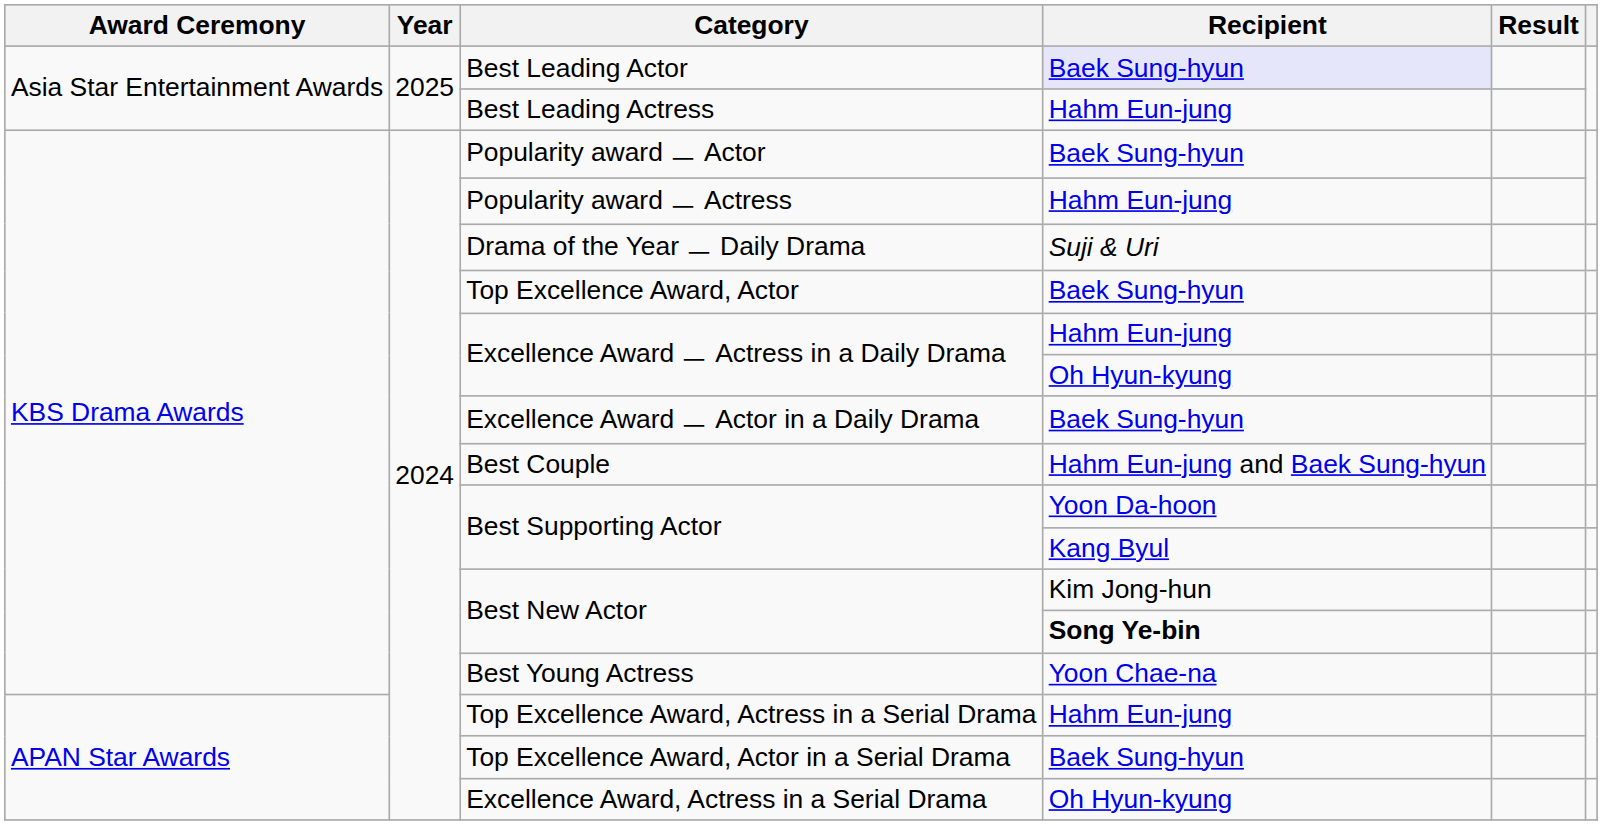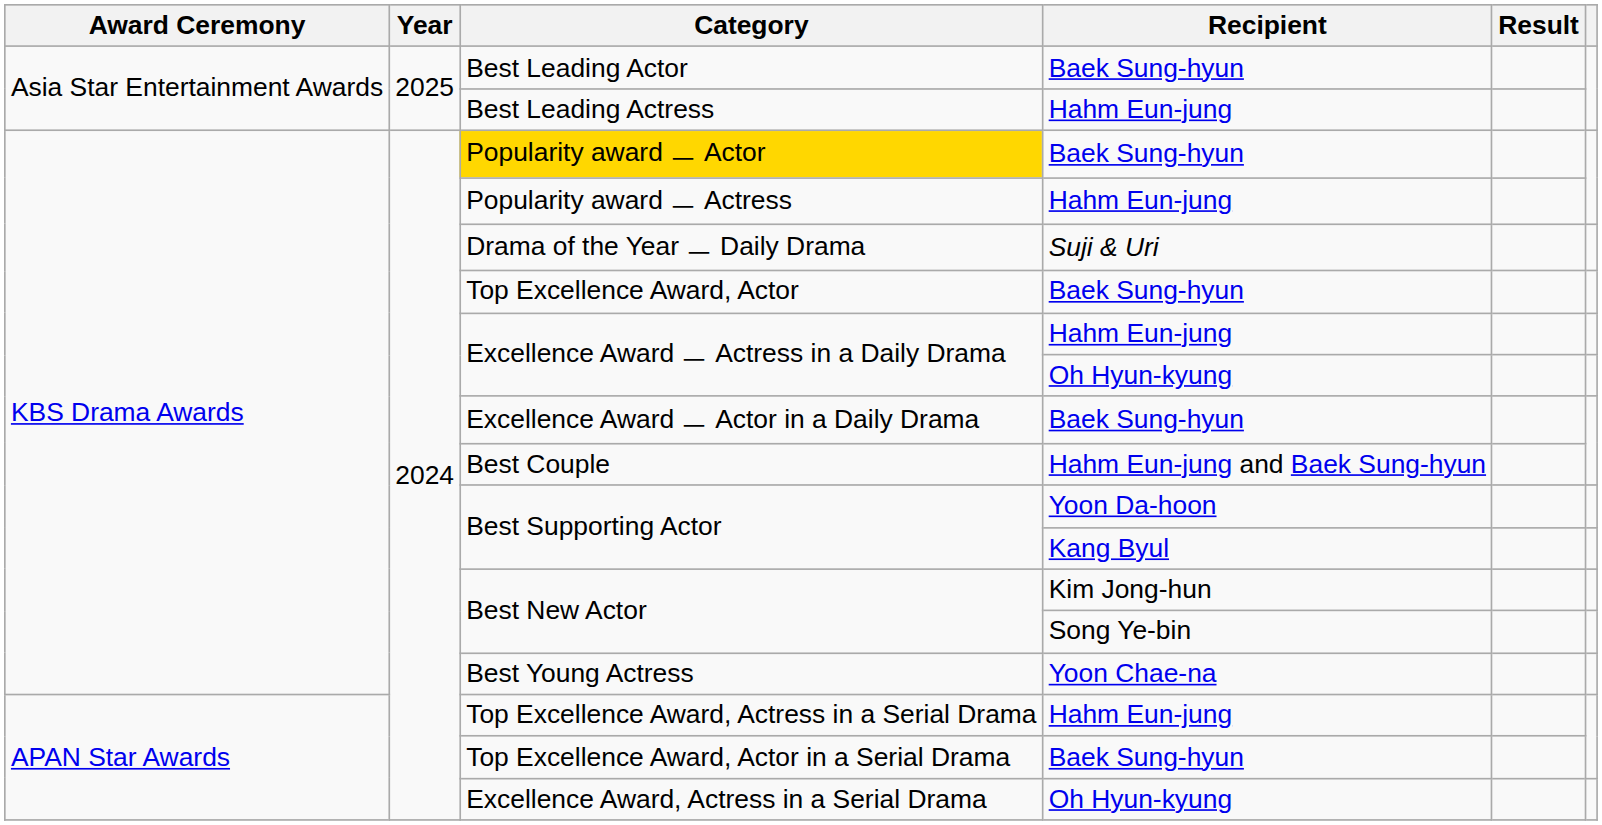(1146, 67) lavender background -> (1146, 67) no background
(616, 152) no background -> (616, 152) gold background
(1125, 631) bold -> (1120, 631) normal
